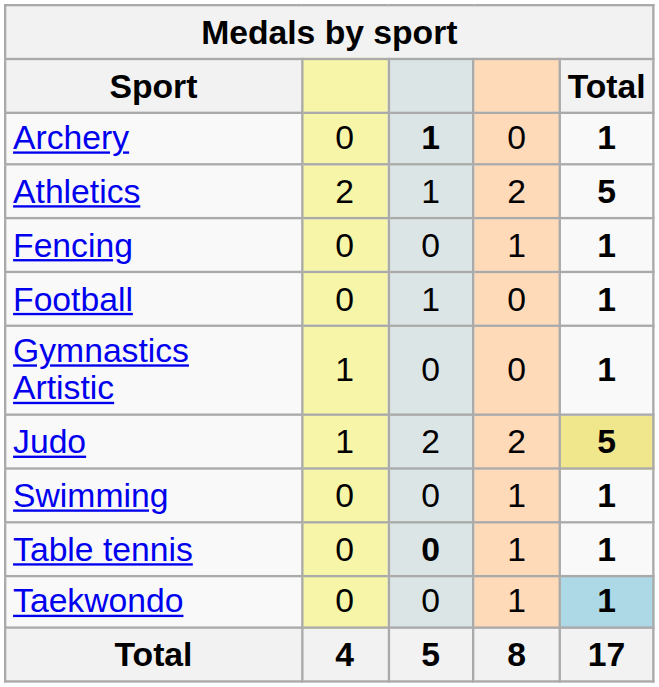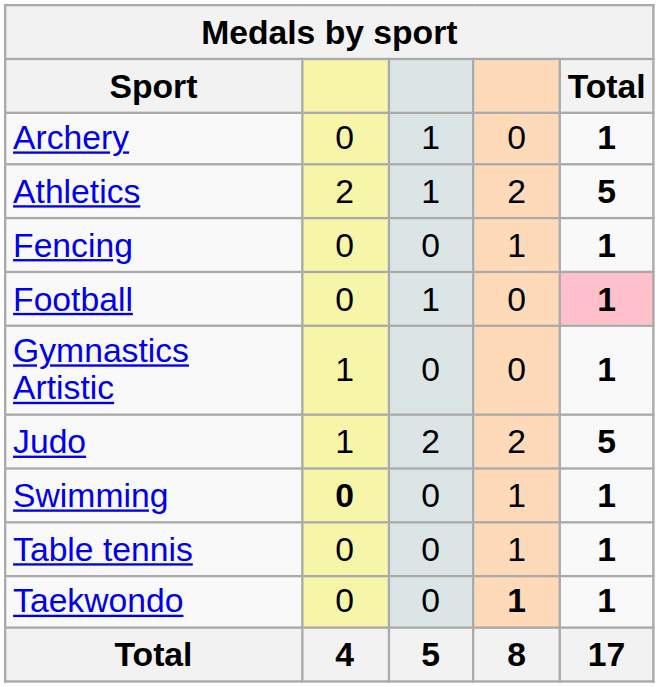(431, 139) bold -> (431, 139) normal
(607, 298) no background -> (607, 298) pink background
(607, 442) khaki background -> (607, 442) no background
(345, 495) normal -> (345, 495) bold
(431, 549) bold -> (431, 549) normal
(517, 602) normal -> (517, 602) bold
(607, 602) lightblue background -> (607, 602) no background
